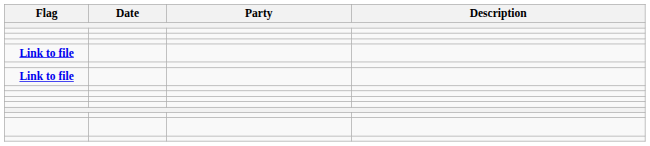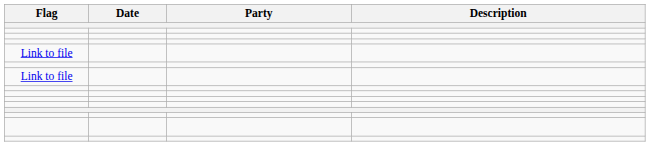(47, 53) bold -> (47, 53) normal
(47, 76) bold -> (47, 76) normal
